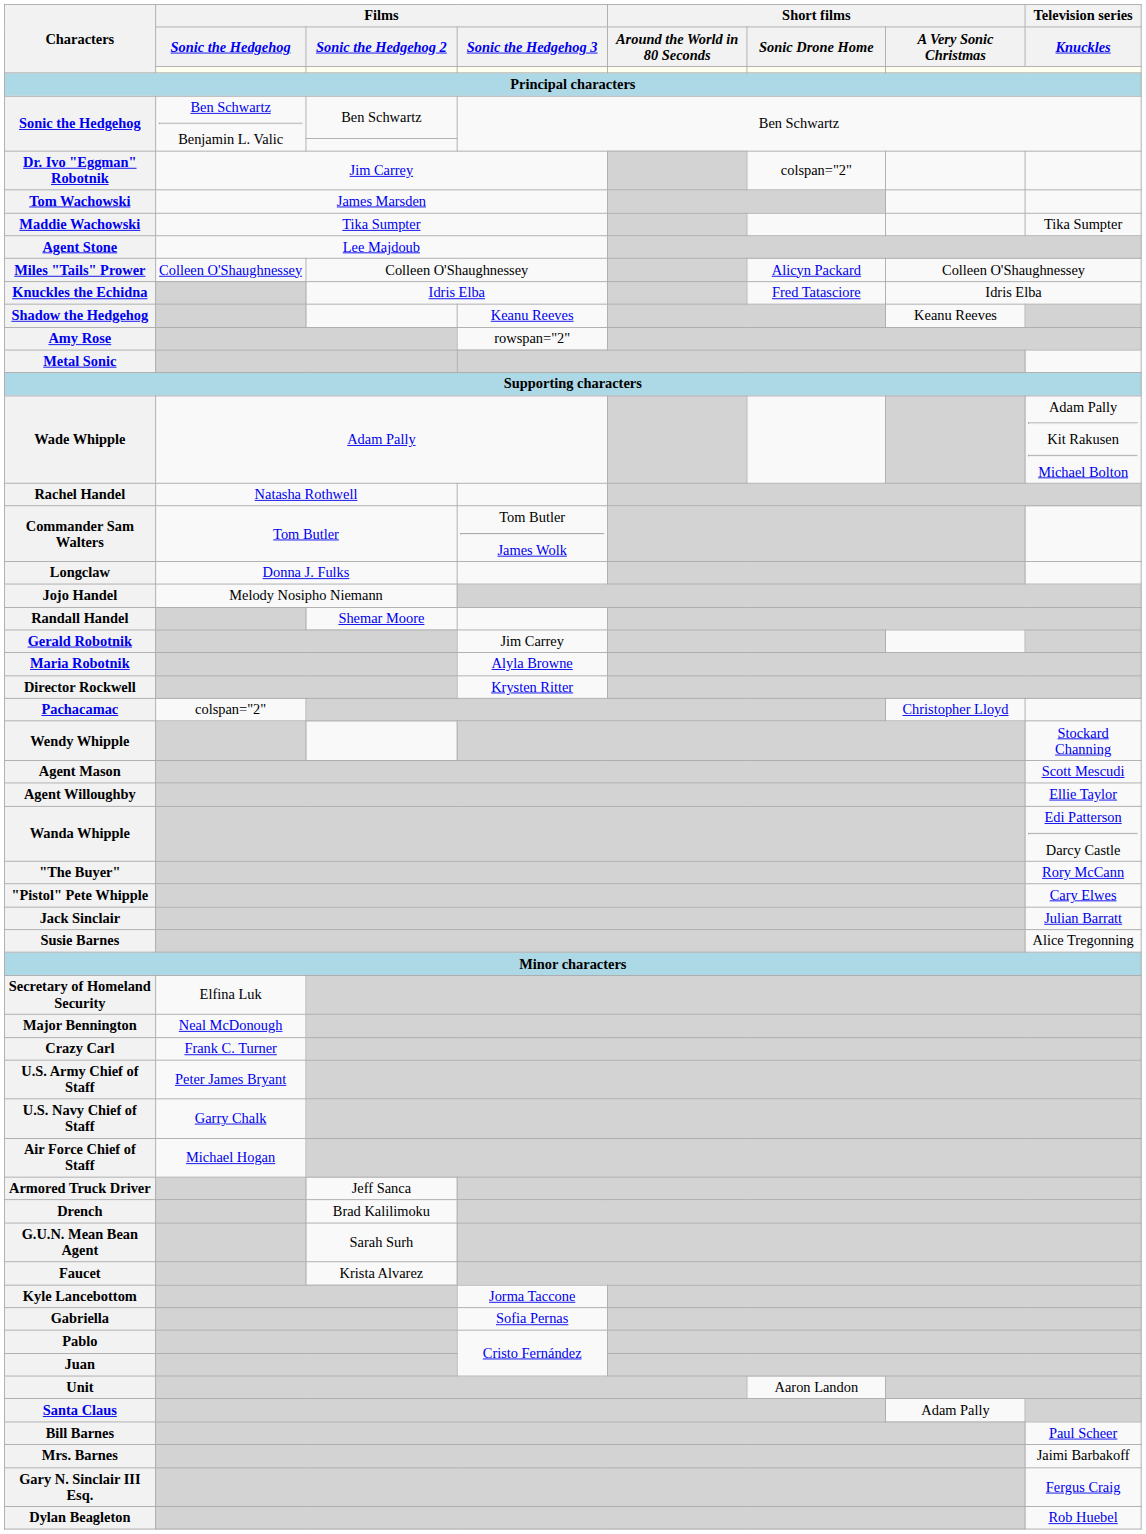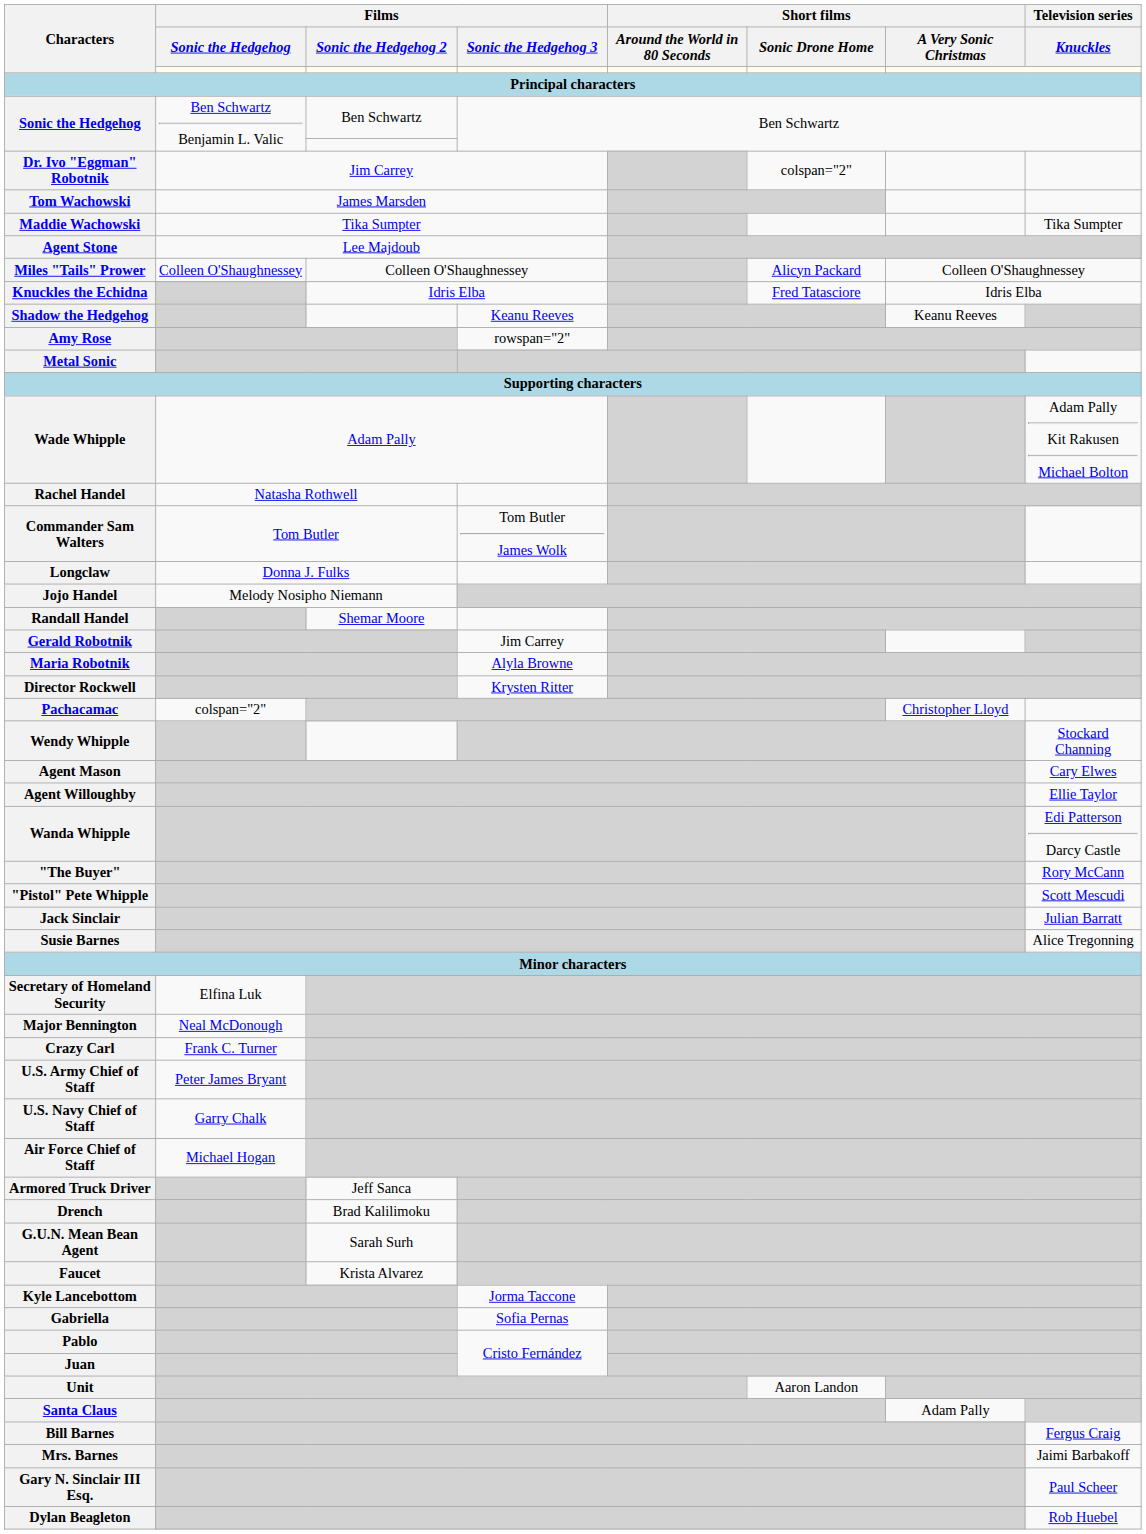(1083, 771) Scott Mescudi -> (1083, 771) Cary Elwes
(1083, 895) Cary Elwes -> (1083, 895) Scott Mescudi
(1083, 1433) Paul Scheer -> (1083, 1433) Fergus Craig
(1083, 1486) Fergus Craig -> (1083, 1486) Paul Scheer
